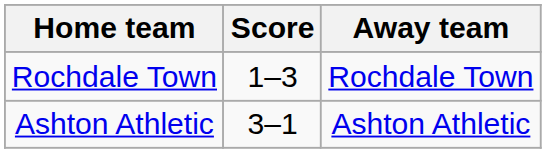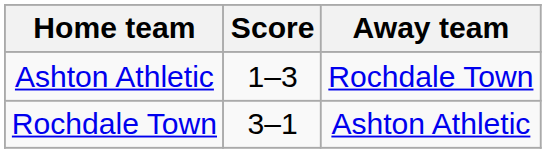(114, 76) Rochdale Town -> (114, 76) Ashton Athletic
(114, 123) Ashton Athletic -> (114, 123) Rochdale Town
